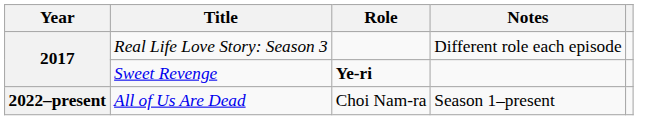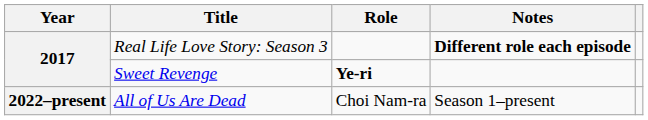(528, 45) normal -> (533, 45) bold
